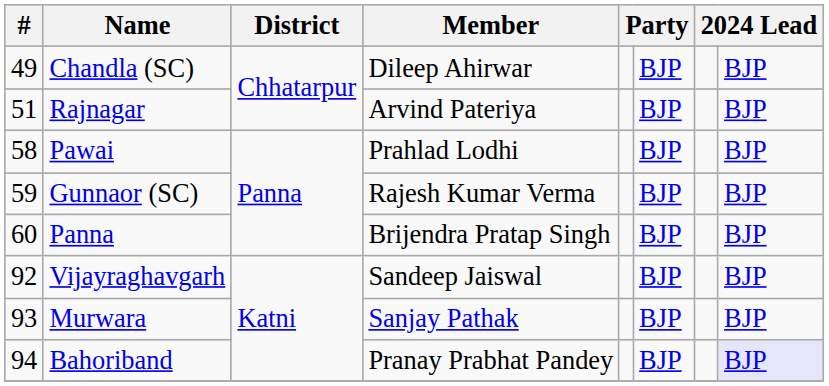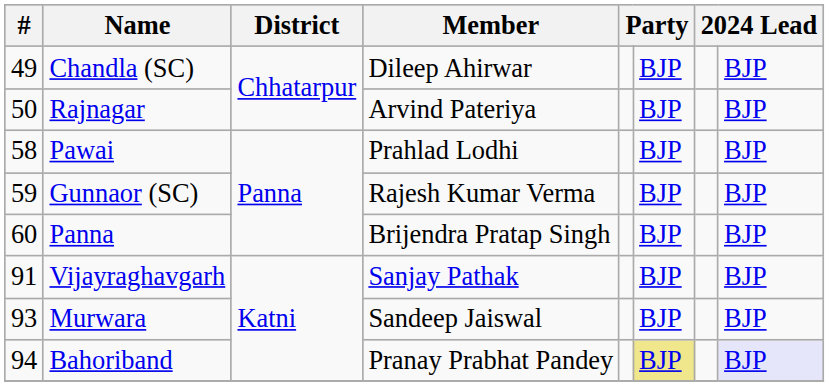(24, 109) 51 -> (24, 109) 50
(24, 276) 92 -> (24, 276) 91
(455, 276) Sandeep Jaiswal -> (444, 276) Sanjay Pathak
(444, 318) Sanjay Pathak -> (455, 318) Sandeep Jaiswal
(660, 360) no background -> (660, 360) khaki background
